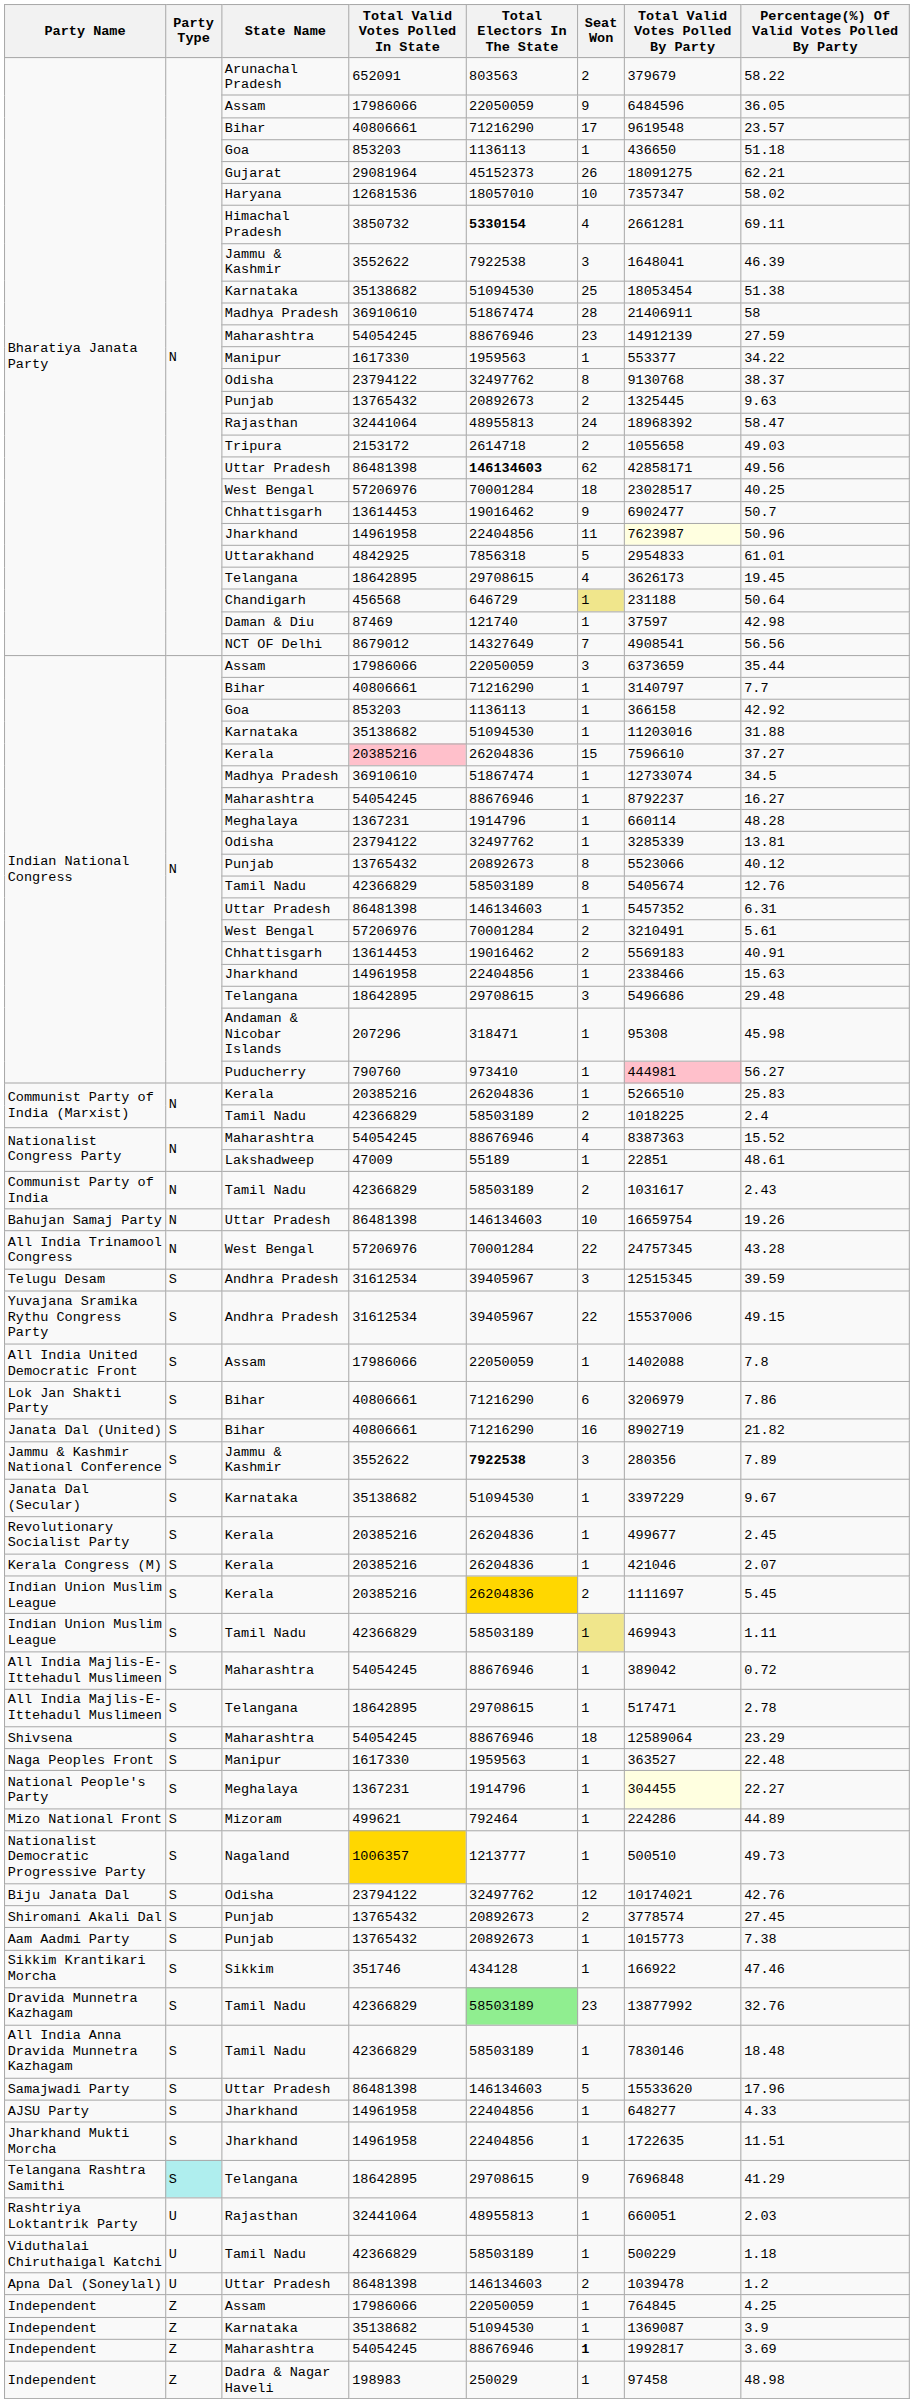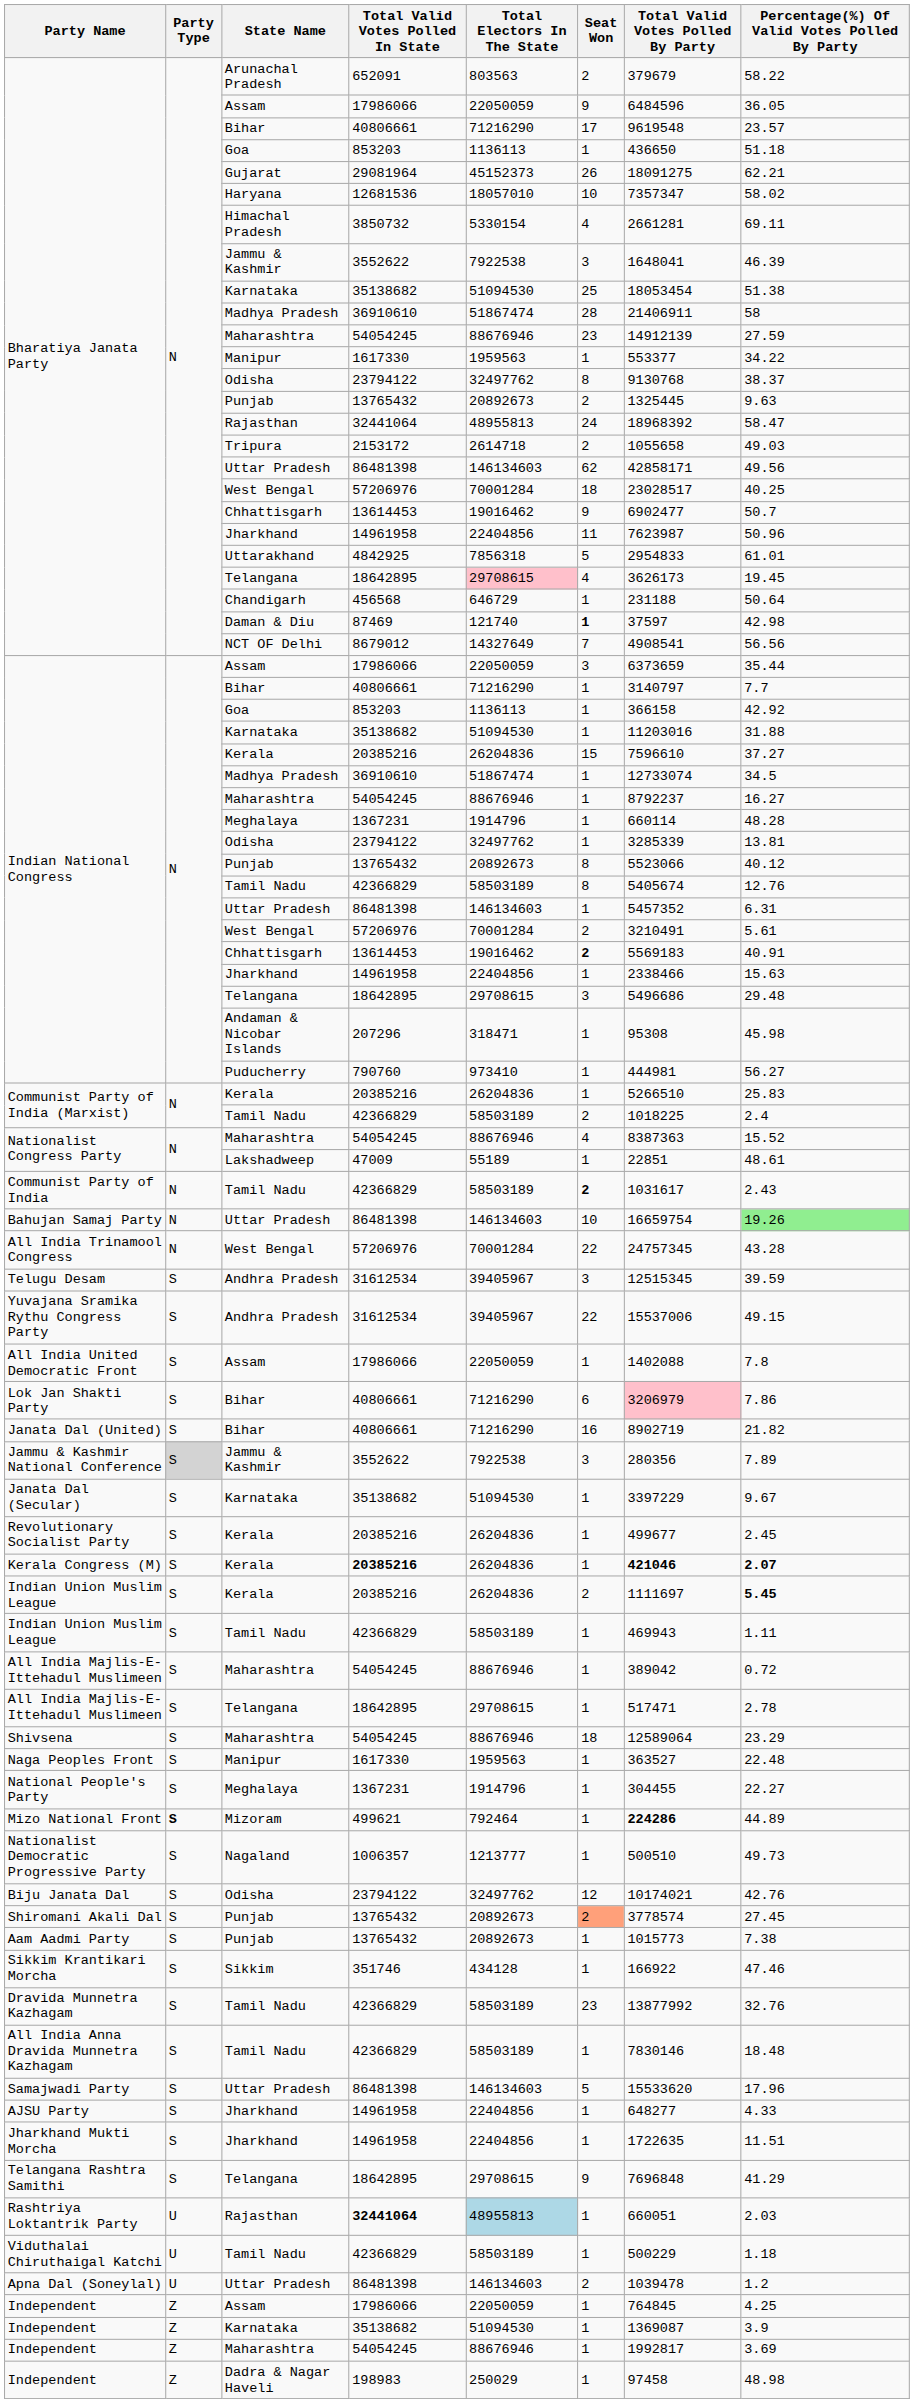(497, 224) bold -> (497, 224) normal
(506, 468) bold -> (506, 468) normal
(656, 534) lightyellow background -> (656, 534) no background
(502, 578) no background -> (502, 578) pink background
(585, 600) khaki background -> (585, 600) no background
(585, 622) normal -> (585, 622) bold
(385, 755) pink background -> (385, 755) no background
(585, 953) normal -> (585, 953) bold
(652, 1072) pink background -> (652, 1072) no background
(585, 1190) normal -> (585, 1190) bold
(764, 1220) no background -> (764, 1220) lightgreen background
(656, 1400) no background -> (656, 1400) pink background
(173, 1460) no background -> (173, 1460) lightgrey background
(497, 1460) bold -> (497, 1460) normal
(385, 1565) normal -> (385, 1565) bold
(652, 1565) normal -> (652, 1565) bold
(760, 1565) normal -> (760, 1565) bold
(502, 1595) gold background -> (502, 1595) no background
(760, 1595) normal -> (760, 1595) bold
(585, 1633) khaki background -> (585, 1633) no background
(652, 1790) lightyellow background -> (652, 1790) no background
(173, 1819) normal -> (173, 1819) bold
(652, 1819) normal -> (652, 1819) bold
(381, 1857) gold background -> (381, 1857) no background
(585, 1917) no background -> (585, 1917) lightsalmon background
(502, 2006) lightgreen background -> (502, 2006) no background
(173, 2179) paleturquoise background -> (173, 2179) no background
(385, 2217) normal -> (385, 2217) bold
(502, 2217) no background -> (502, 2217) lightblue background
(585, 2350) bold -> (585, 2350) normal
